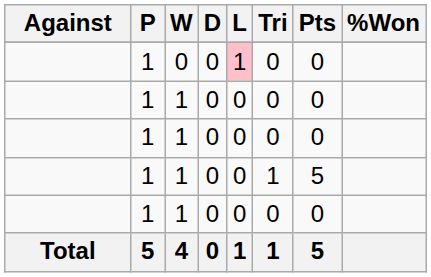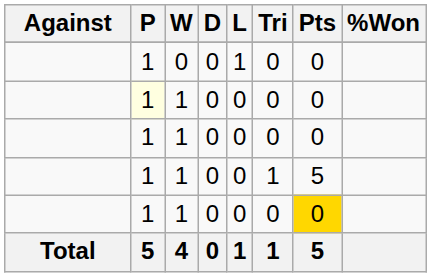(240, 61) pink background -> (240, 61) no background
(148, 99) no background -> (148, 99) lightyellow background
(317, 213) no background -> (317, 213) gold background
